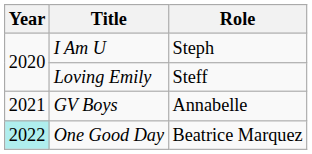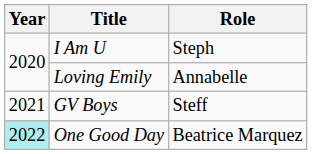(190, 76) Steff -> (210, 76) Annabelle
(210, 105) Annabelle -> (190, 105) Steff
